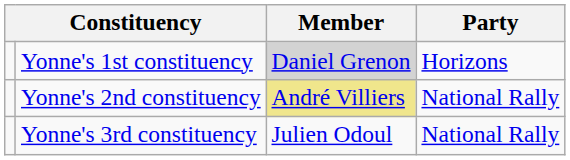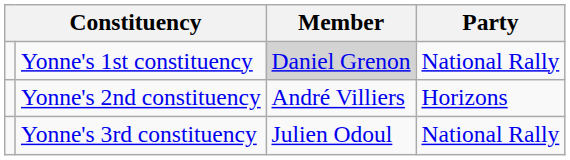(465, 60) Horizons -> (490, 60) National Rally
(338, 97) khaki background -> (338, 97) no background
(490, 97) National Rally -> (465, 97) Horizons
